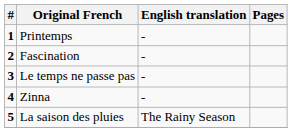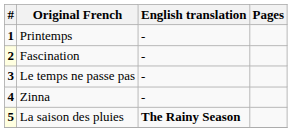(11, 55) no background -> (11, 55) lightyellow background
(11, 117) no background -> (11, 117) lightyellow background
(188, 117) normal -> (191, 117) bold
